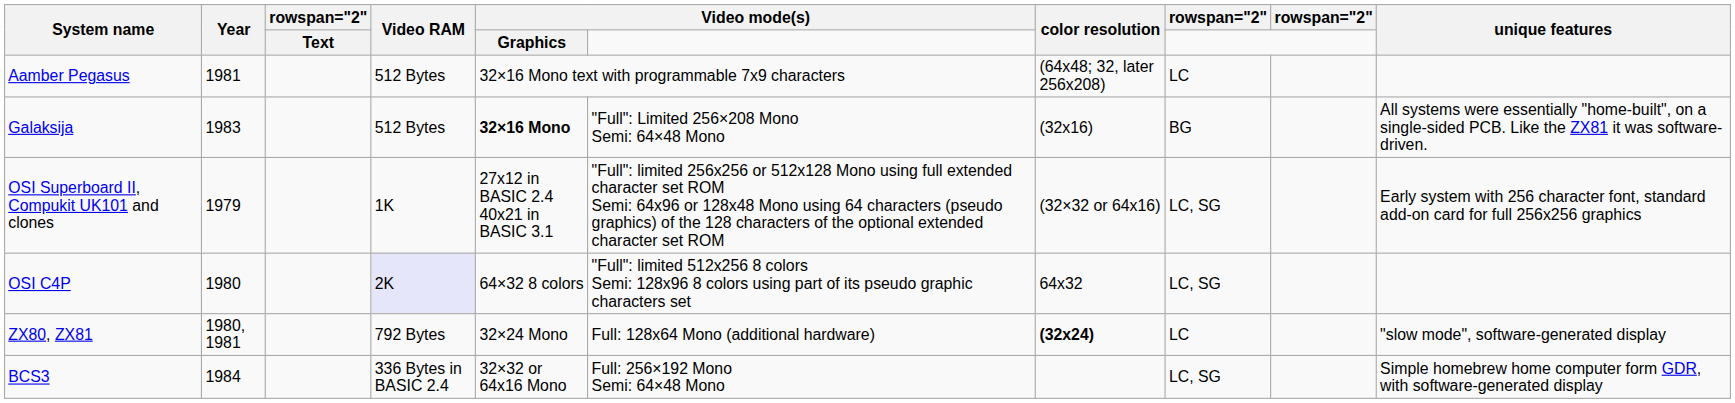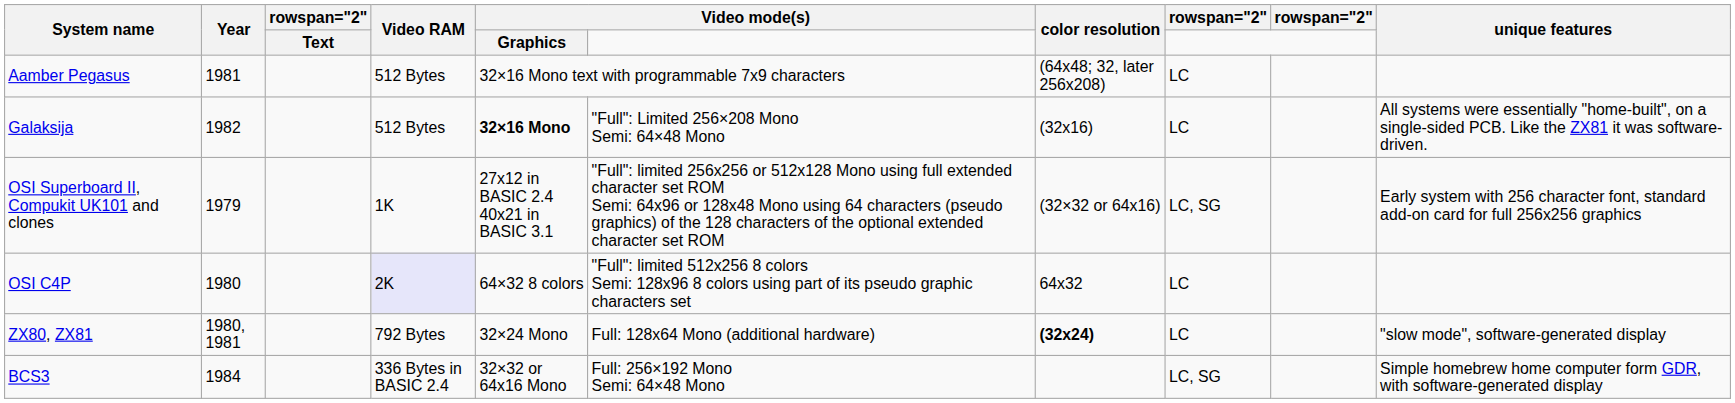(223, 128) 1983 -> (223, 128) 1982
(1180, 128) BG -> (1179, 128) LC
(1195, 283) LC, SG -> (1179, 283) LC
